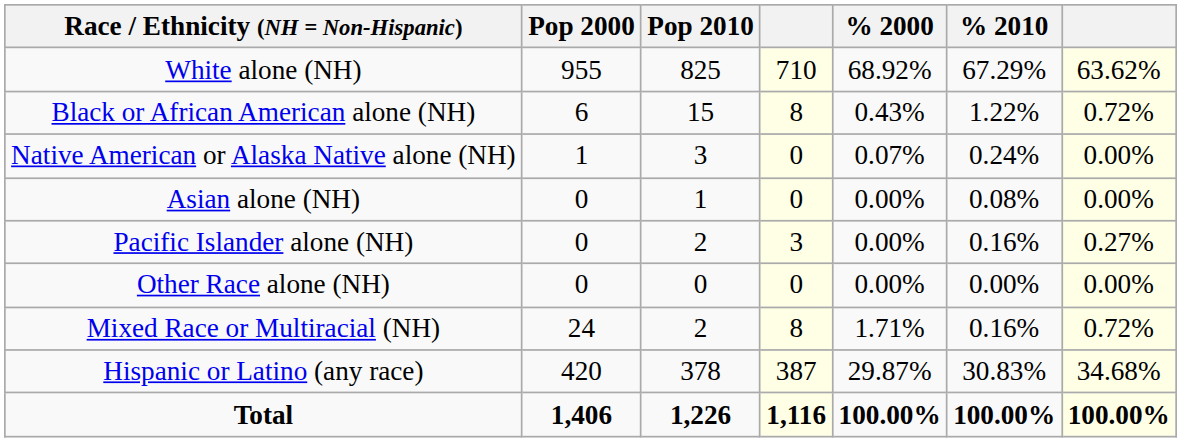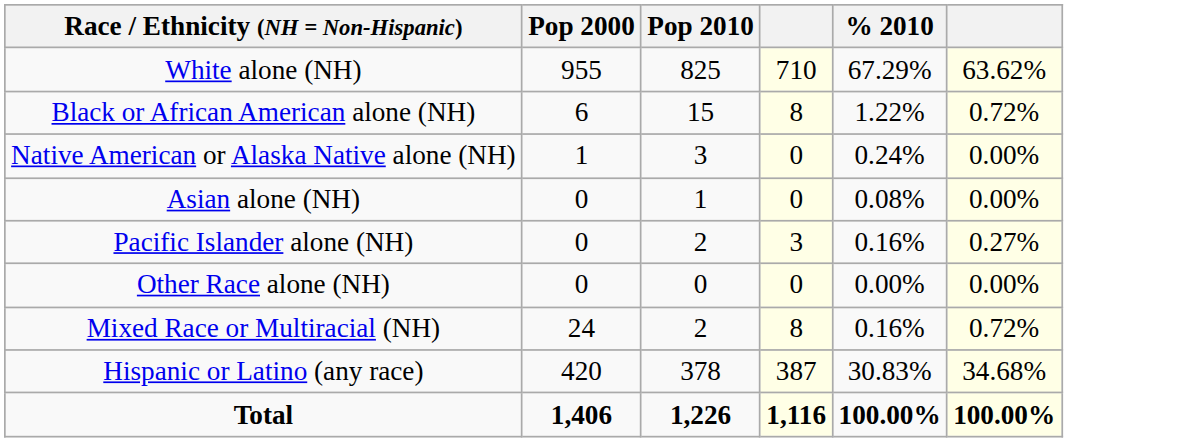- column: (890, 26)
